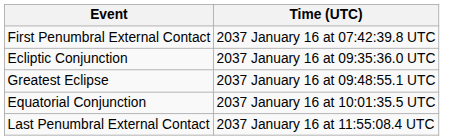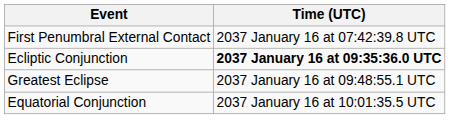(326, 59) normal -> (329, 59) bold
- row: (109, 124)
